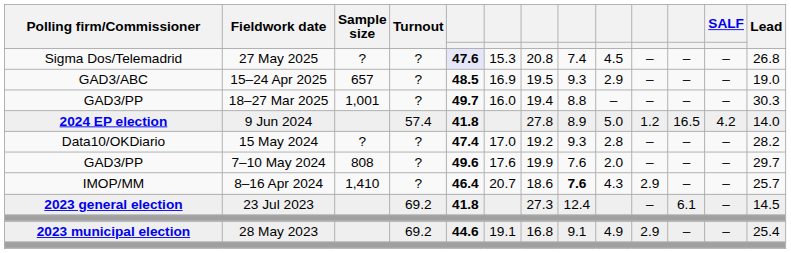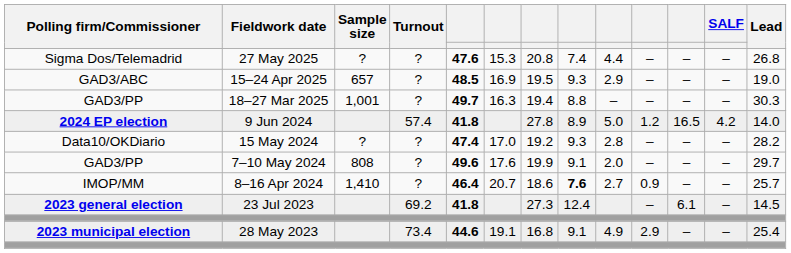(465, 59) lavender background -> (465, 59) no background
(614, 59) 4.5 -> (614, 59) 4.4
(503, 100) 16.0 -> (503, 100) 16.3
(577, 163) 7.6 -> (577, 163) 9.1
(614, 183) 4.3 -> (614, 183) 2.7
(650, 183) 2.9 -> (650, 183) 0.9
(418, 231) 69.2 -> (418, 231) 73.4
